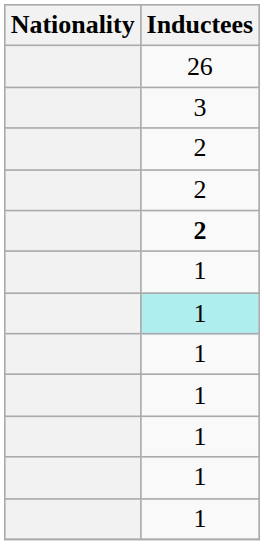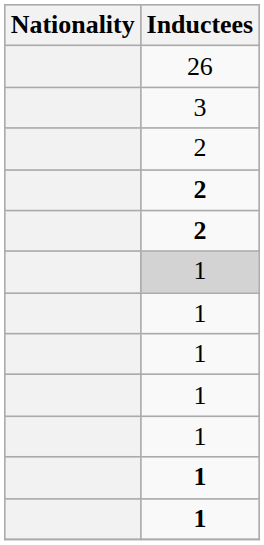(200, 189) normal -> (200, 189) bold
(200, 271) no background -> (200, 271) lightgrey background
(200, 312) paleturquoise background -> (200, 312) no background
(200, 477) normal -> (200, 477) bold
(200, 518) normal -> (200, 518) bold
